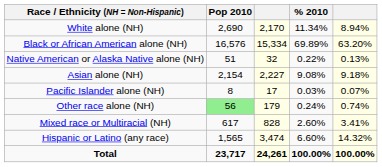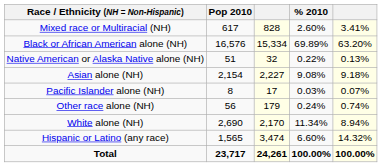rows swapped: (105, 28) <-> (105, 122)
(230, 106) lightgreen background -> (230, 106) no background
